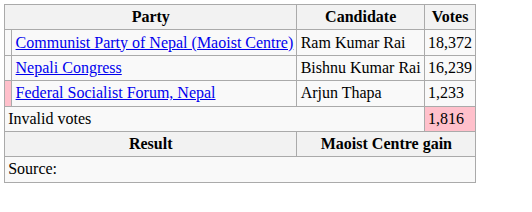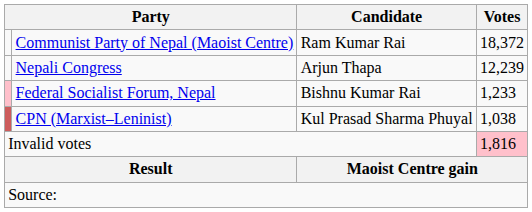(361, 67) Bishnu Kumar Rai -> (341, 67) Arjun Thapa
(450, 67) 16,239 -> (502, 67) 12,239
(341, 93) Arjun Thapa -> (361, 93) Bishnu Kumar Rai
+ row: (94, 118)
